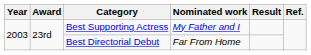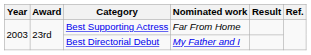(206, 27) My Father and I -> (207, 27) Far From Home
(207, 42) Far From Home -> (206, 42) My Father and I
